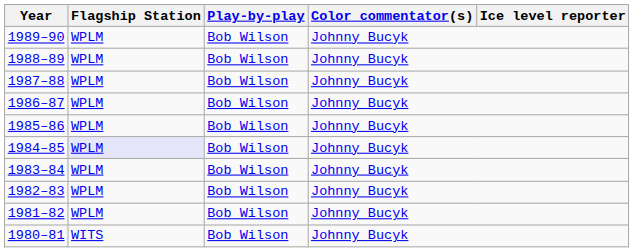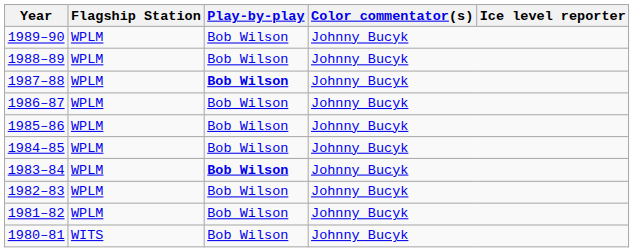(248, 82) normal -> (248, 82) bold
(87, 148) lavender background -> (87, 148) no background
(248, 170) normal -> (248, 170) bold
